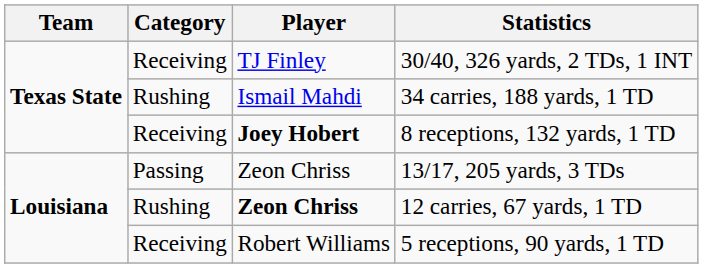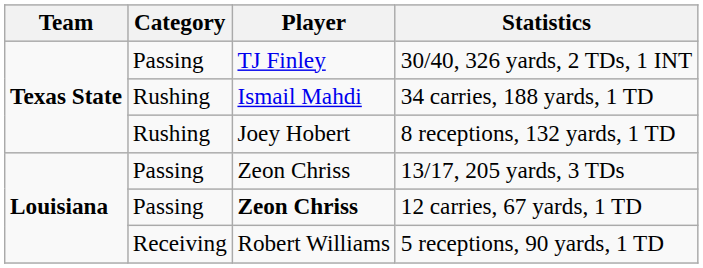(180, 59) Receiving -> (168, 59) Passing
(180, 133) Receiving -> (171, 133) Rushing
(298, 133) bold -> (294, 133) normal
(171, 207) Rushing -> (168, 207) Passing
